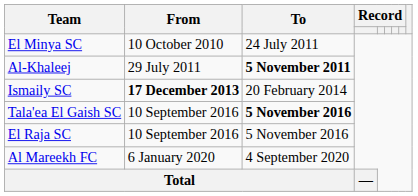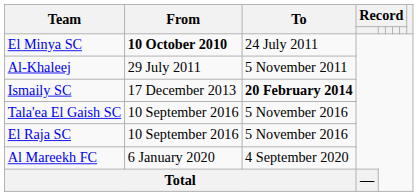(176, 44) normal -> (177, 44) bold
(298, 67) bold -> (296, 67) normal
(183, 90) bold -> (182, 90) normal
(296, 90) normal -> (299, 90) bold
(298, 112) bold -> (296, 112) normal
